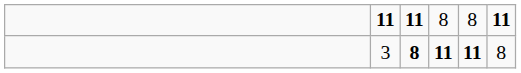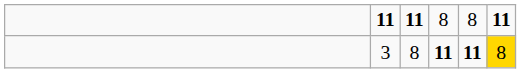(414, 51) bold -> (414, 51) normal
(501, 51) no background -> (501, 51) gold background
